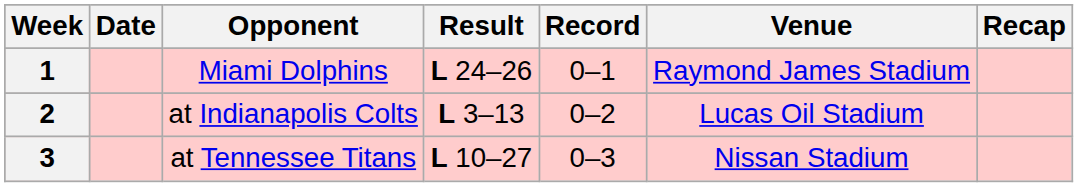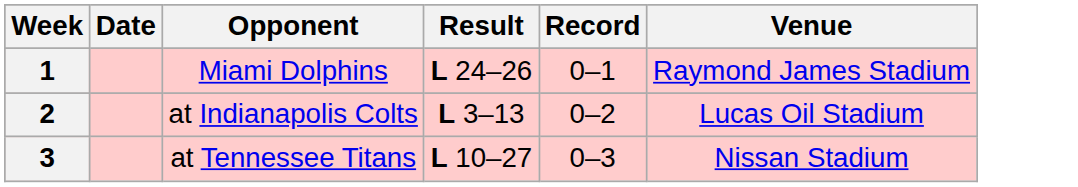- column: (1024, 26)
